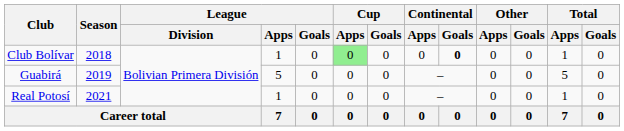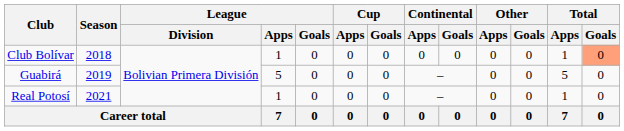(350, 55) lightgreen background -> (350, 55) no background
(457, 55) bold -> (457, 55) normal
(601, 55) no background -> (601, 55) lightsalmon background
